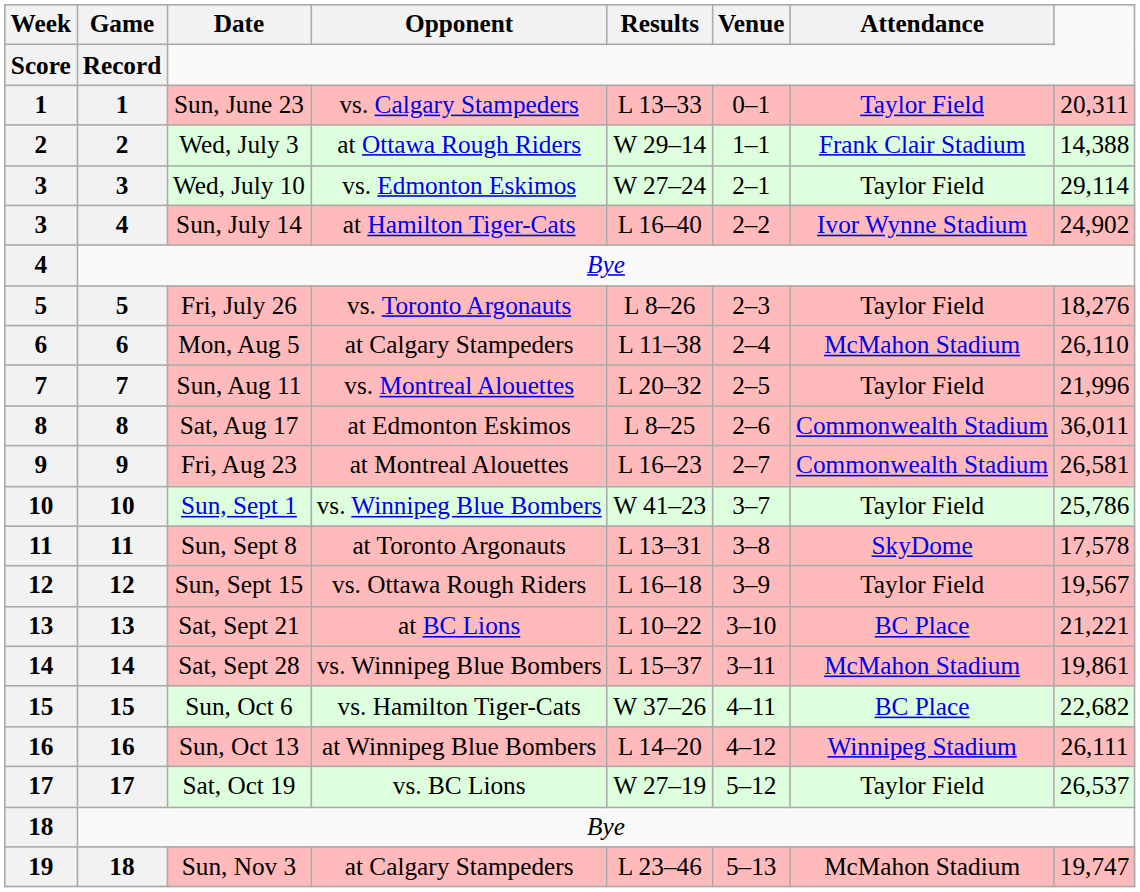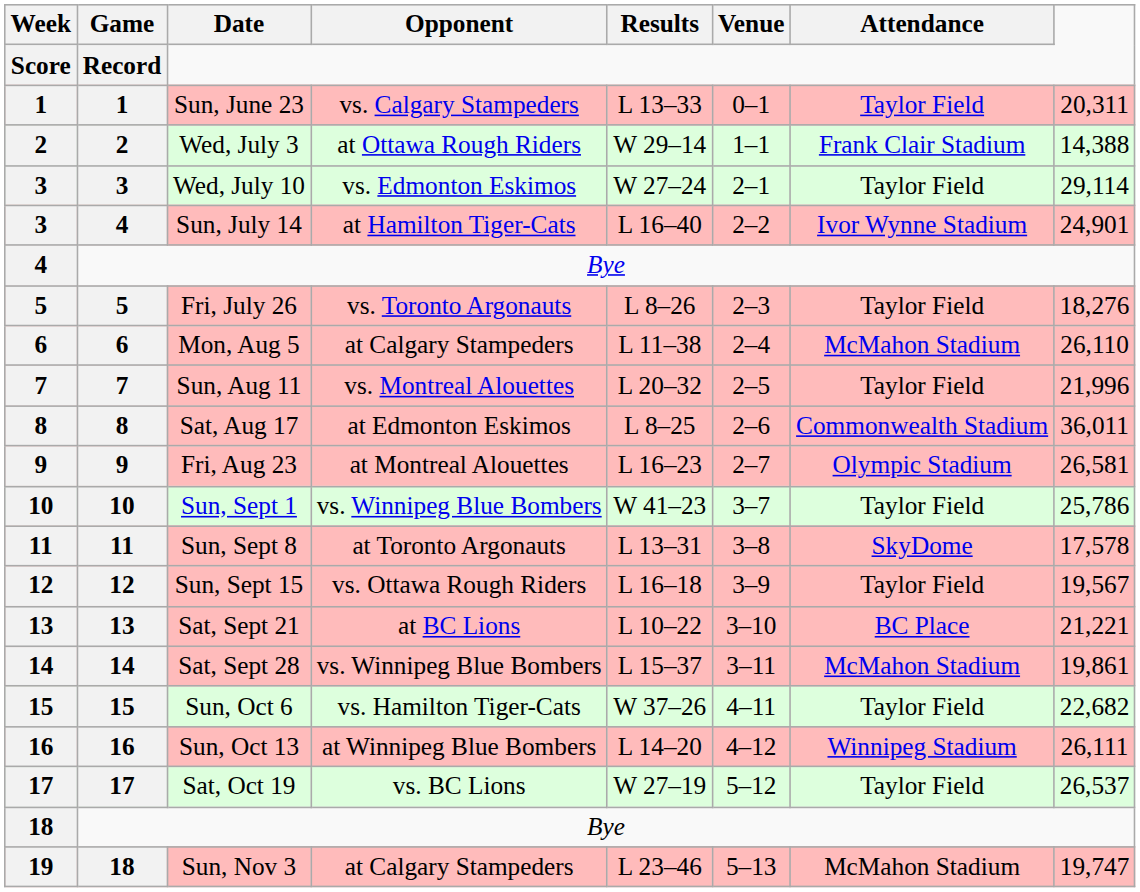(1095, 225) 24,902 -> (1095, 225) 24,901
(922, 465) Commonwealth Stadium -> (922, 465) Olympic Stadium
(922, 706) BC Place -> (922, 706) Taylor Field
